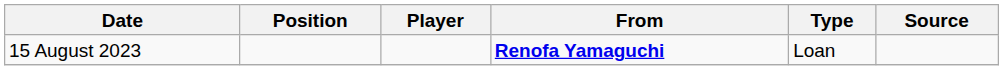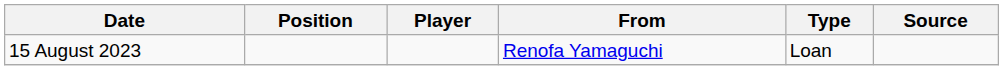(580, 50) bold -> (583, 50) normal
